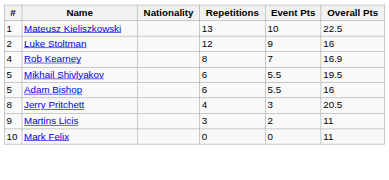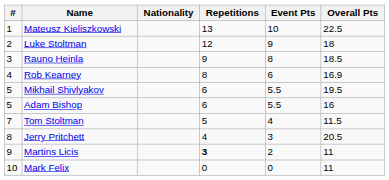(329, 43) 16 -> (329, 43) 18
+ row: (54, 59)
(270, 59) 7 -> (270, 74) 6
+ row: (54, 121)
(205, 121) normal -> (205, 152) bold
